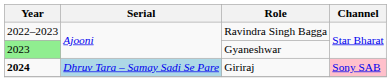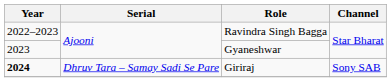(18, 49) lightgreen background -> (18, 49) no background
(141, 67) lightblue background -> (141, 67) no background
(356, 67) pink background -> (356, 67) no background
